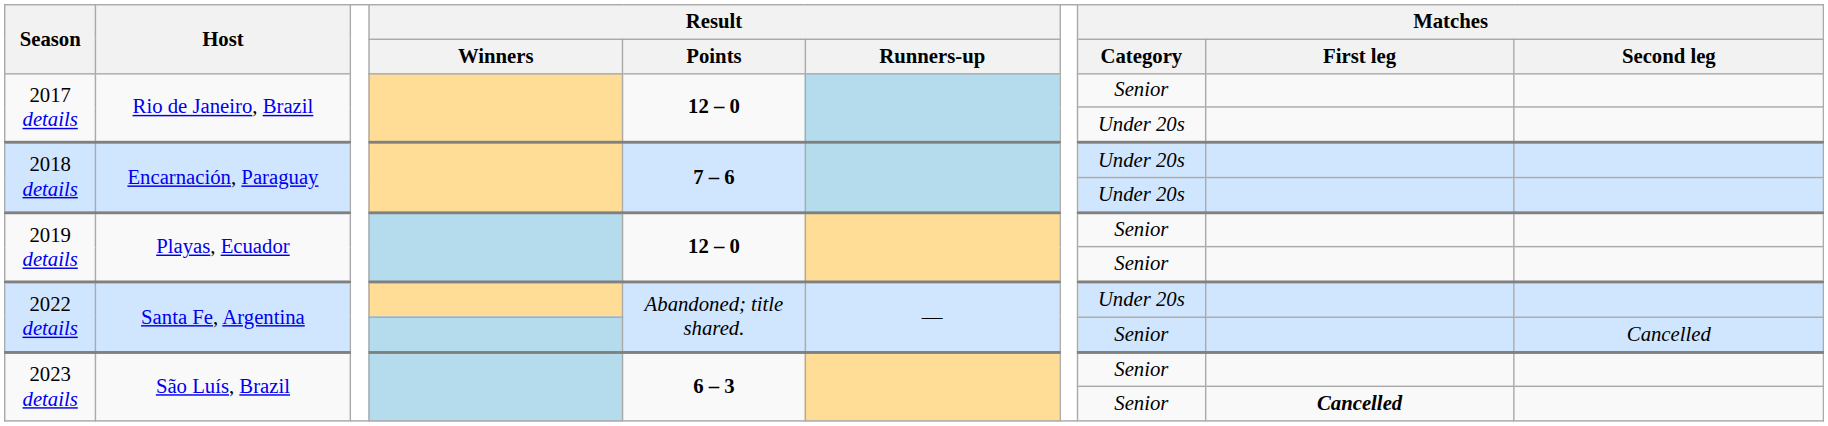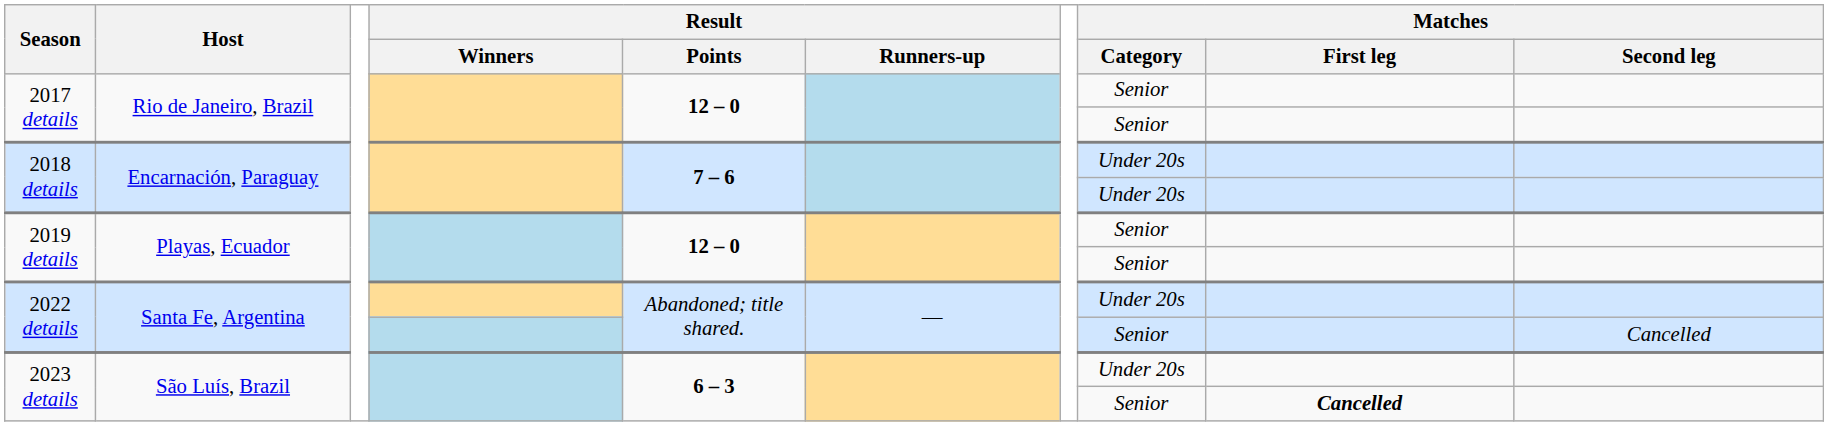(1141, 124) Under 20s -> (1141, 124) Senior
(1141, 369) Senior -> (1141, 369) Under 20s
